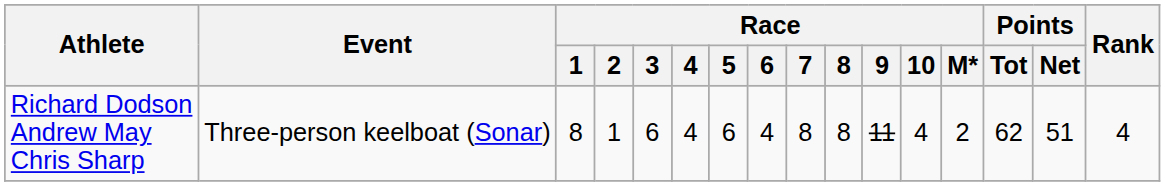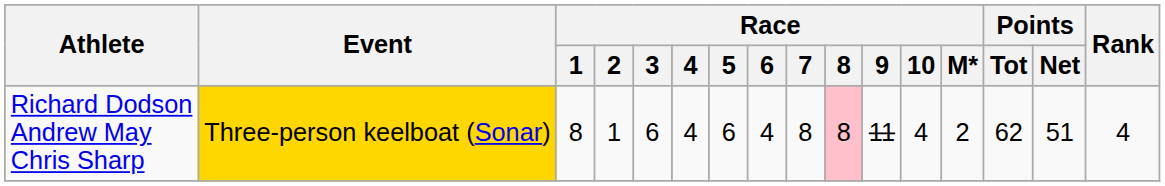(377, 134) no background -> (377, 134) gold background
(844, 134) no background -> (844, 134) pink background
